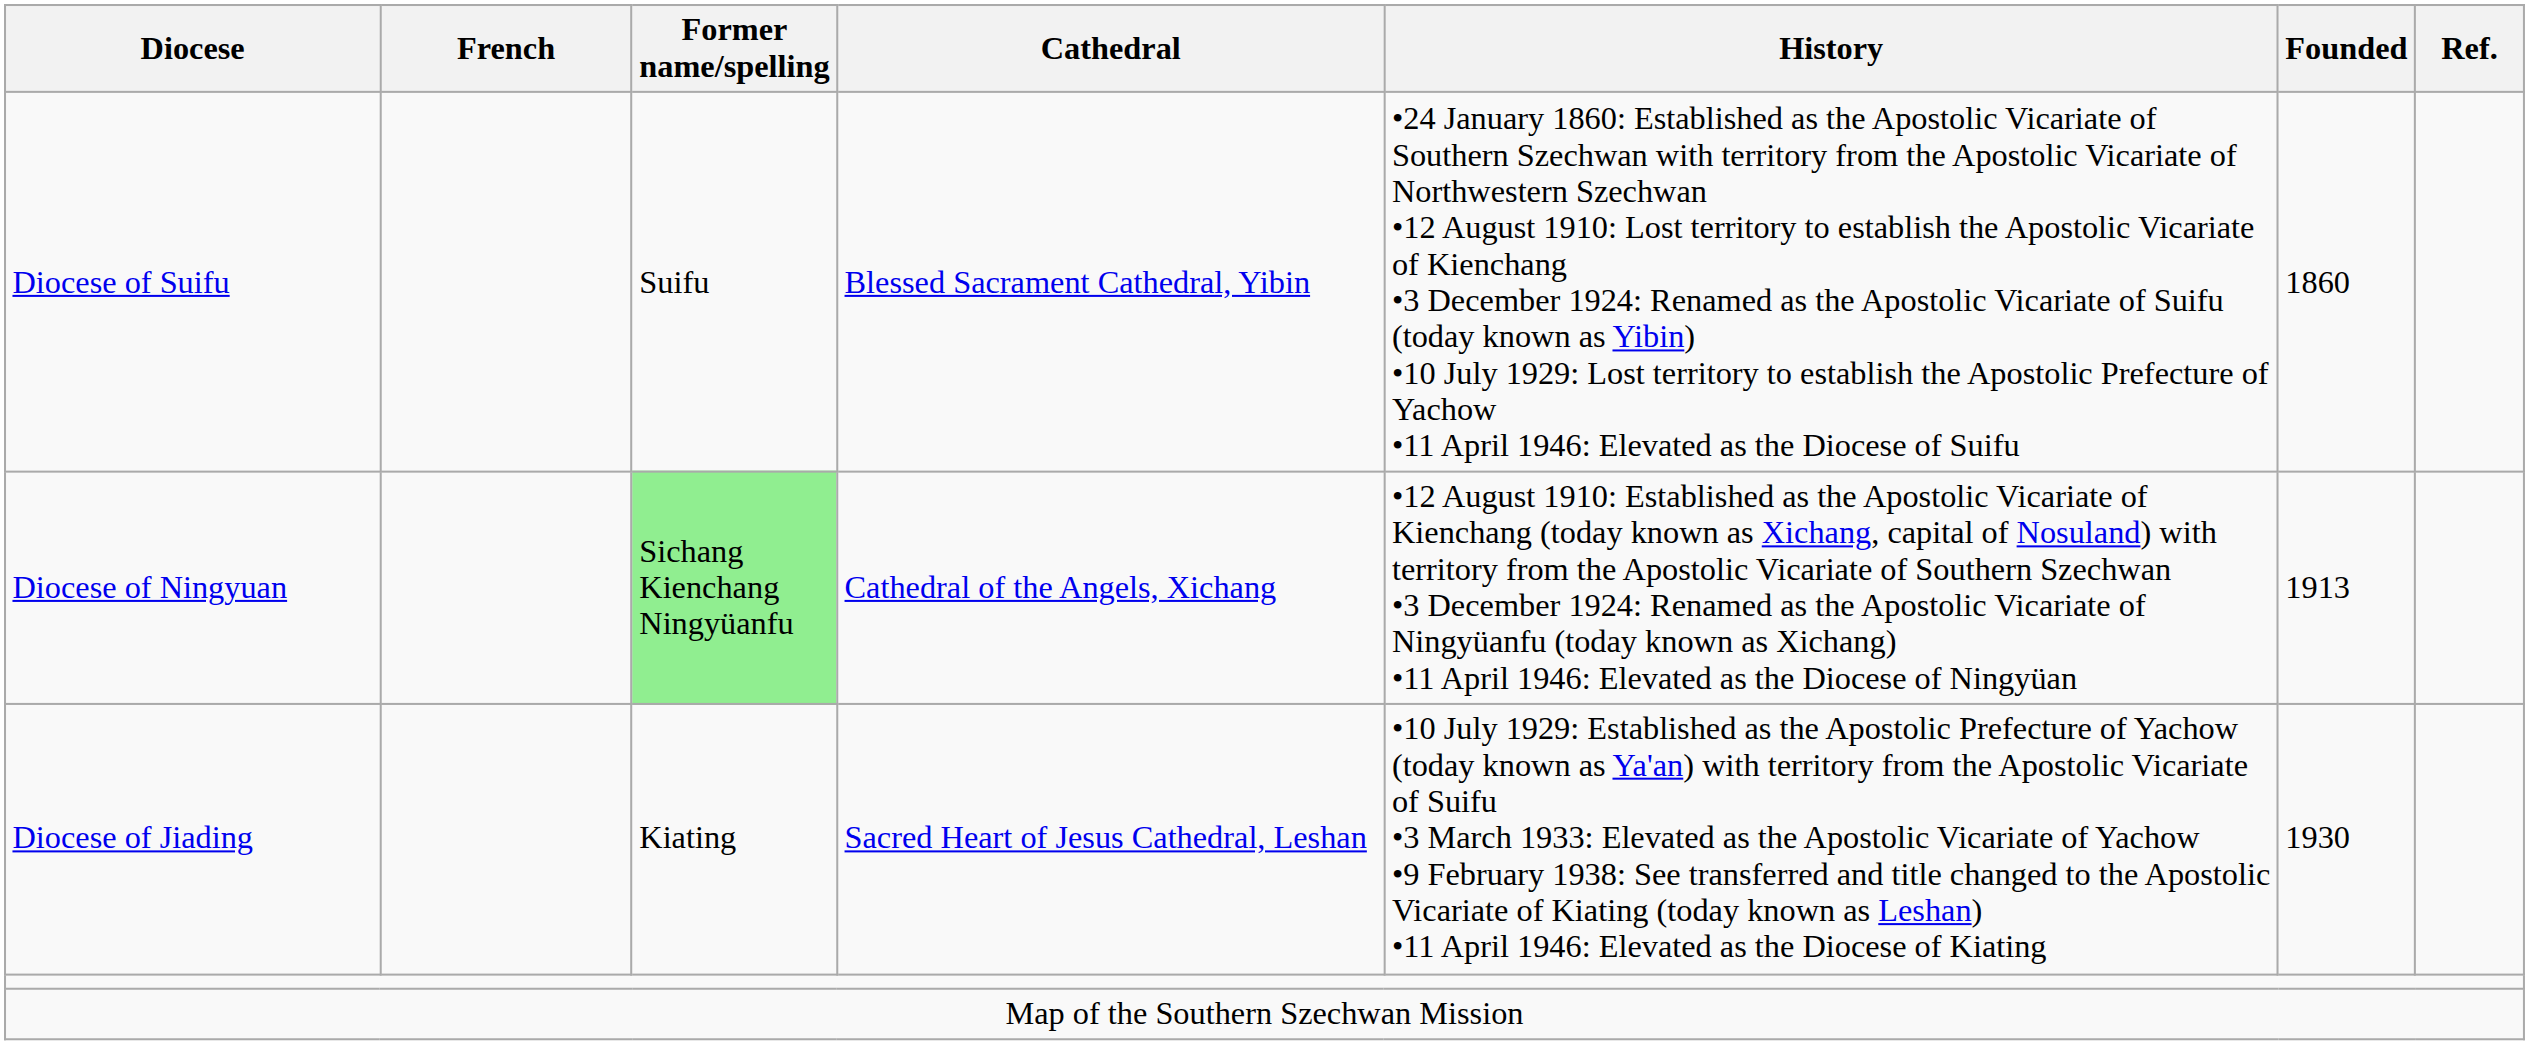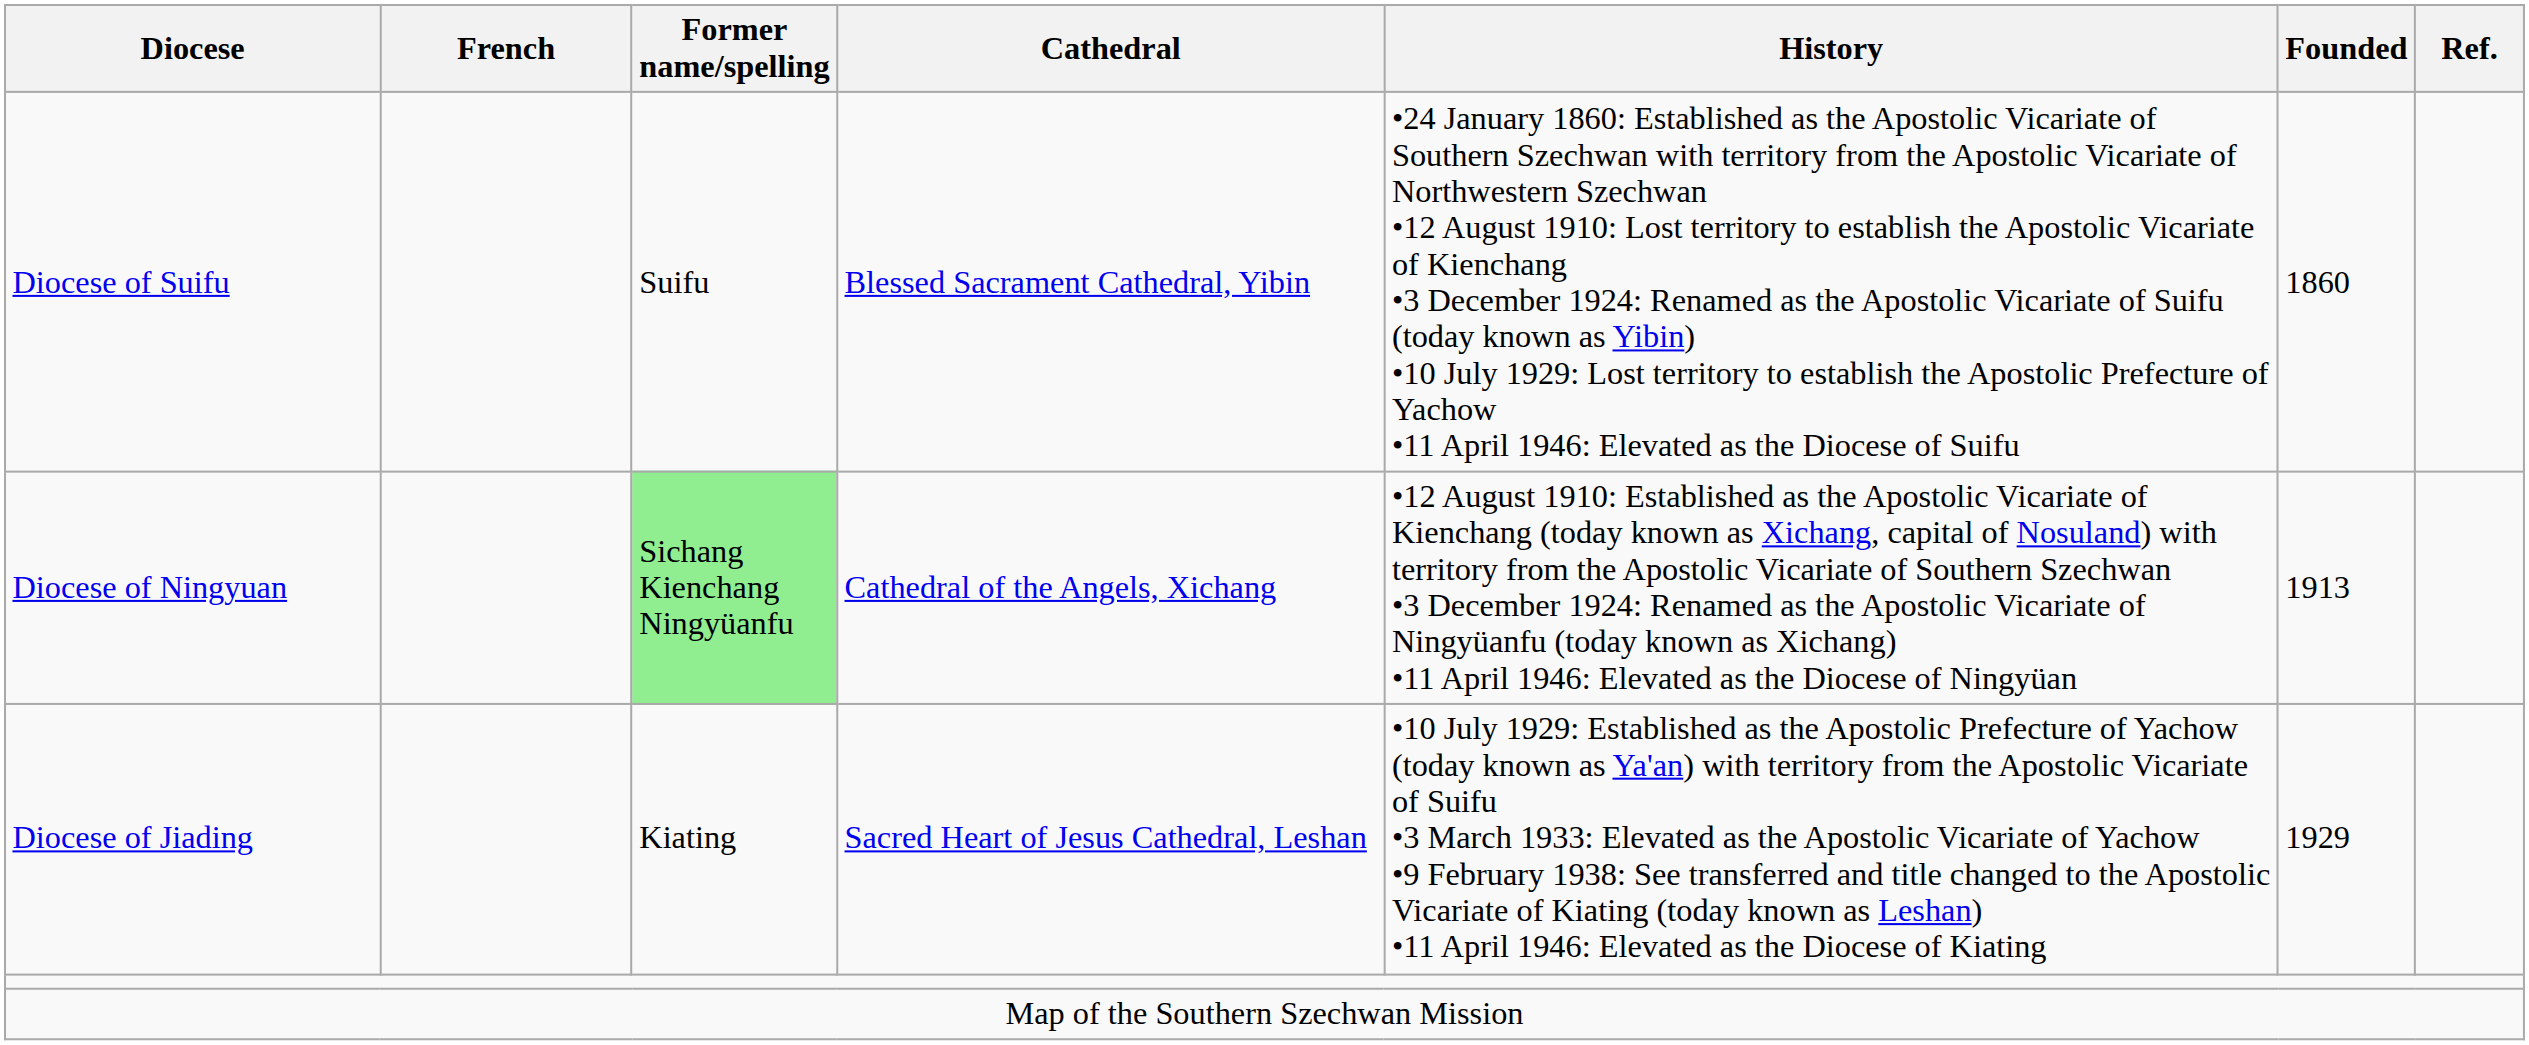(2318, 838) 1930 -> (2318, 838) 1929
